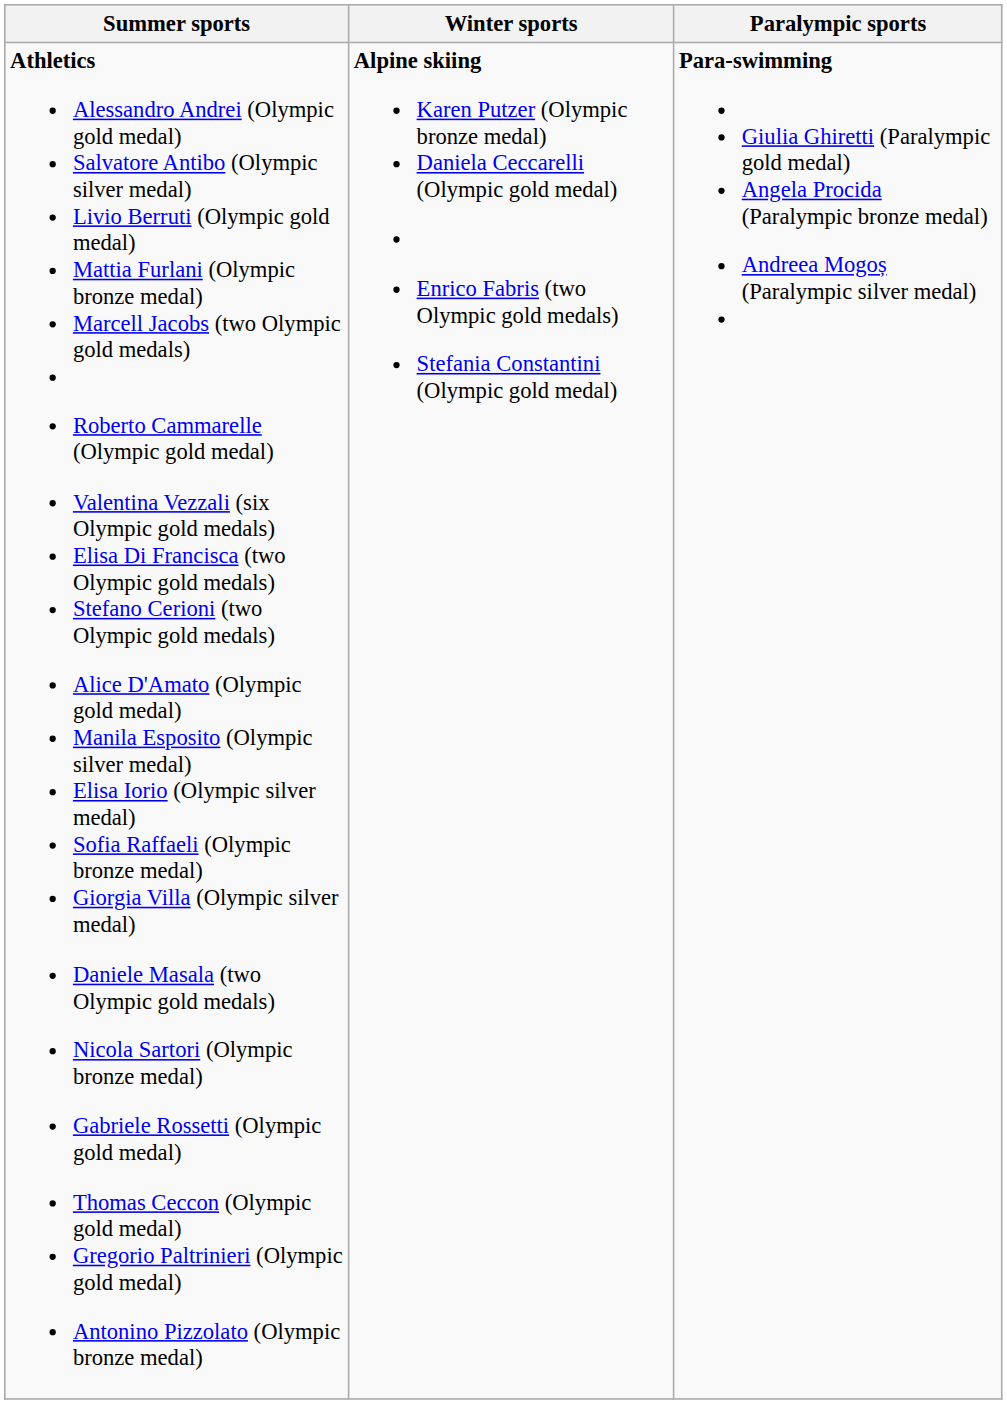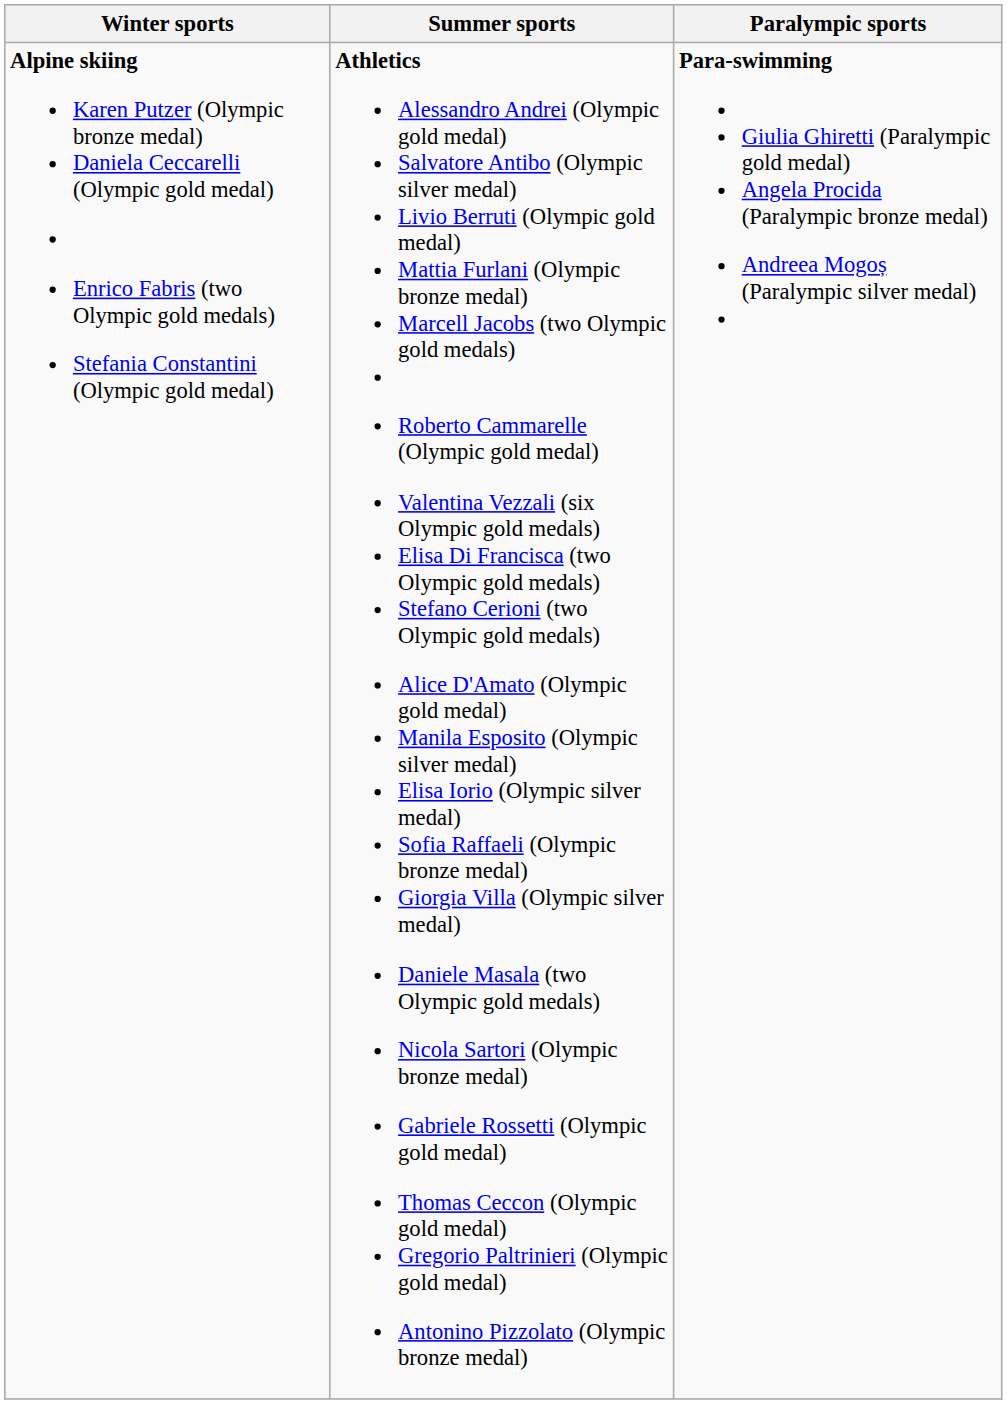columns swapped: (177, 23) <-> (511, 23)
